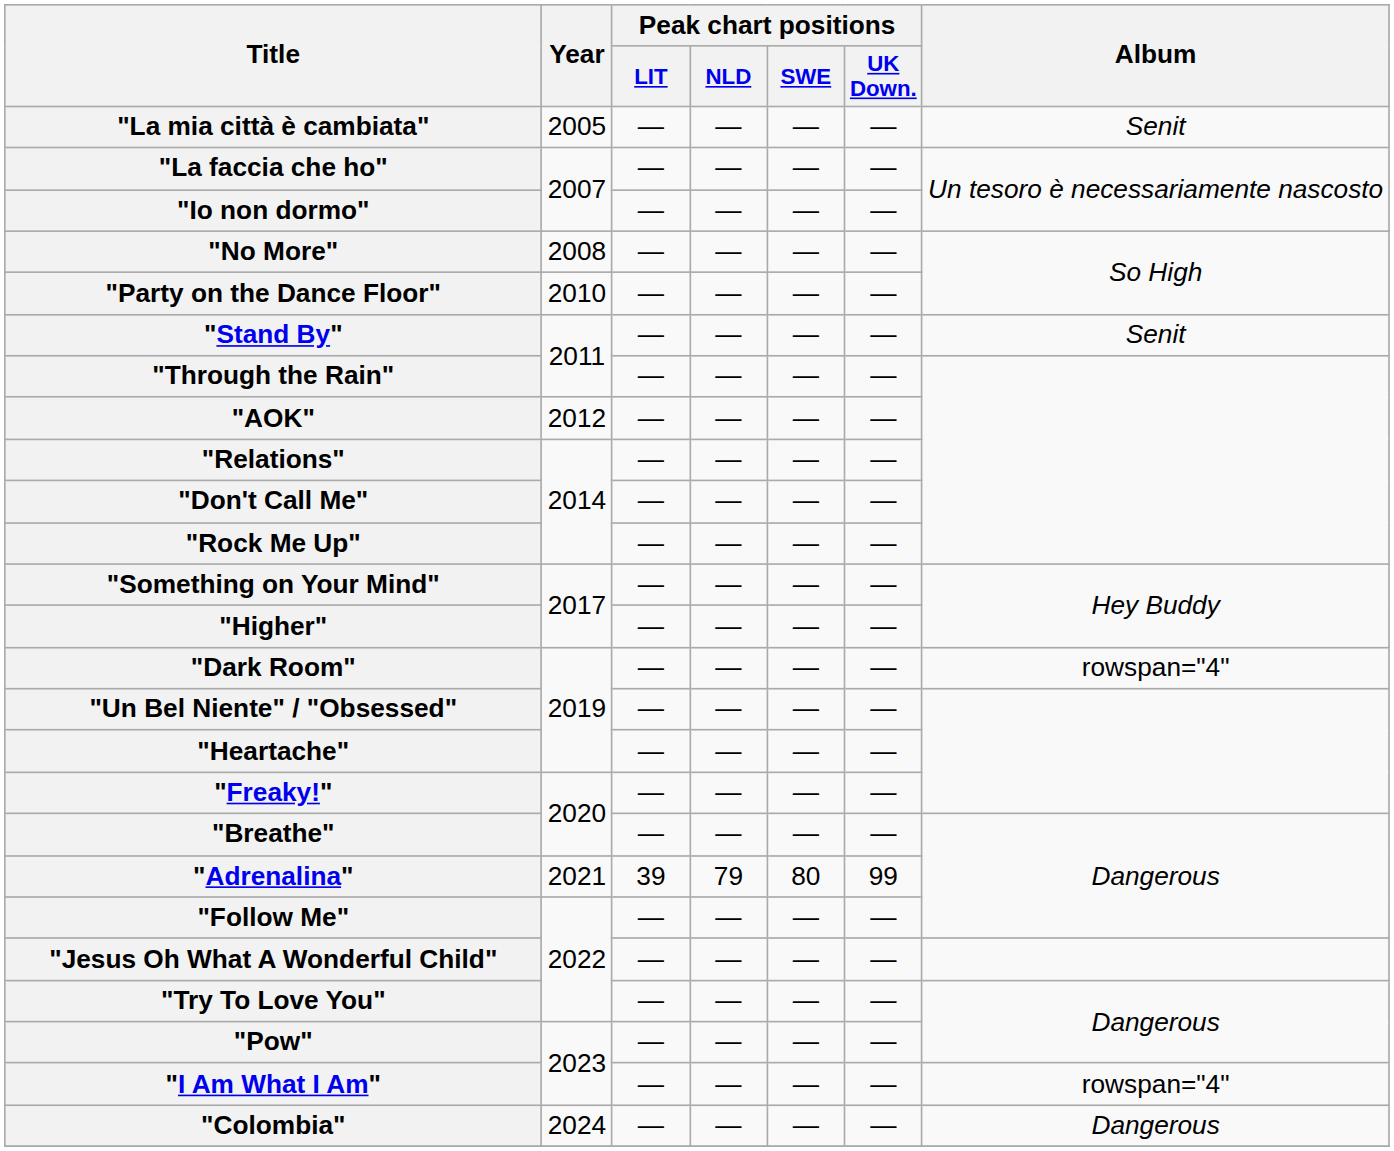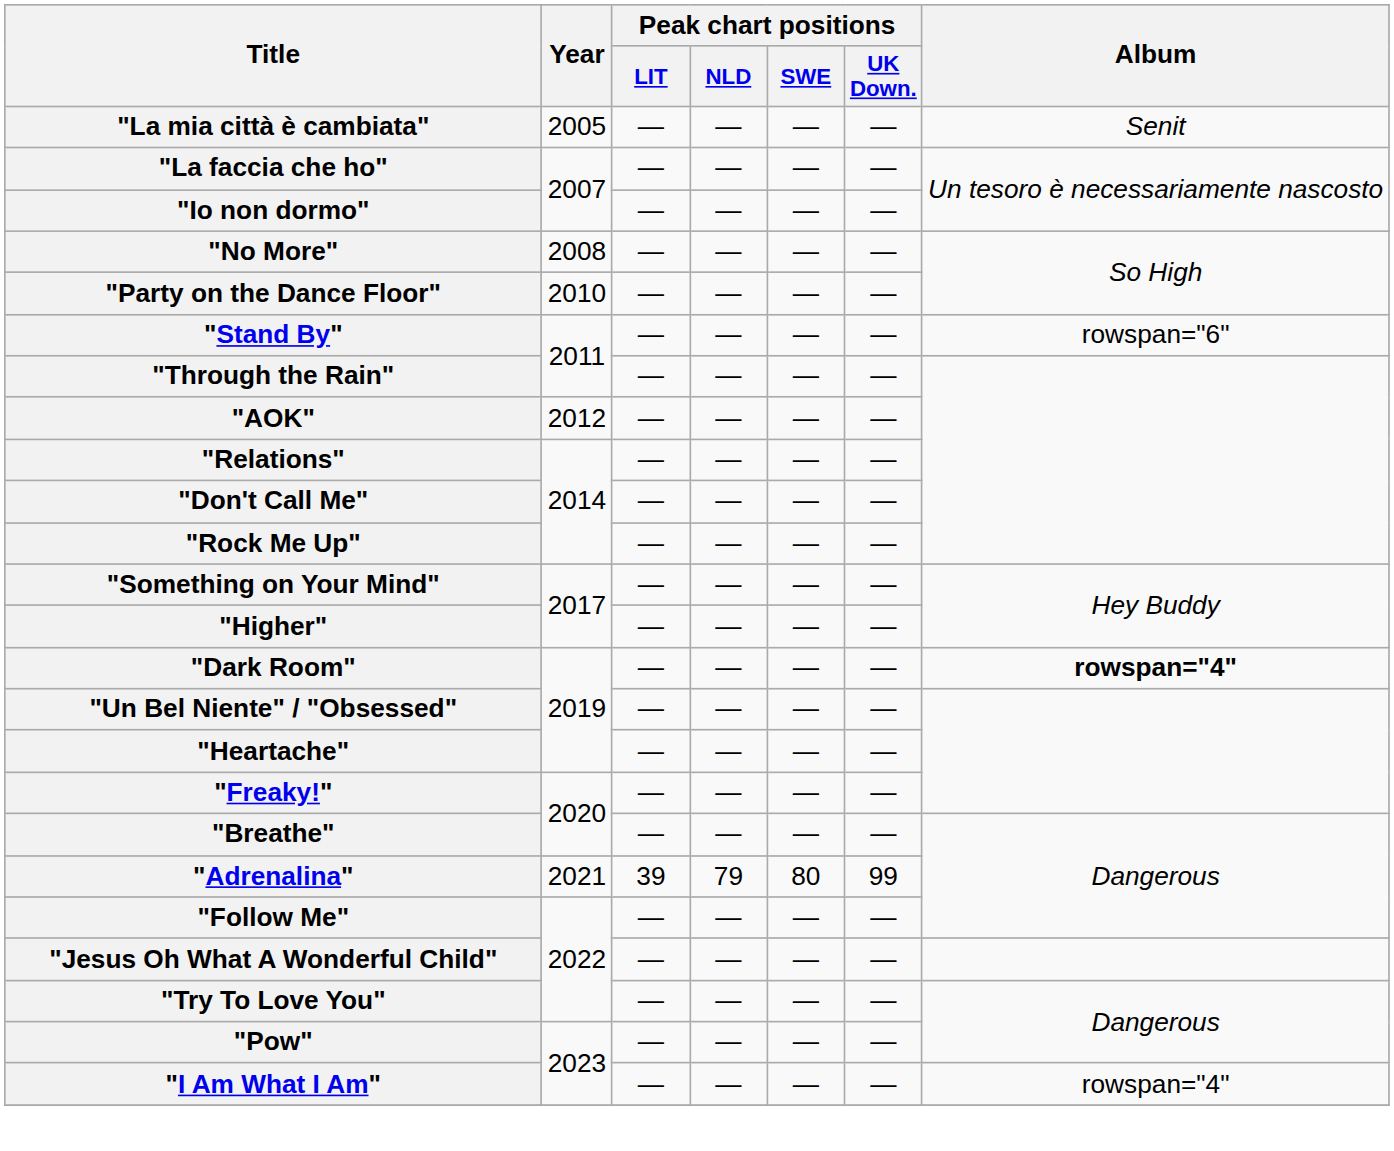(1156, 334) Senit -> (1156, 334) rowspan="6"
(1156, 667) normal -> (1156, 667) bold
- row: (273, 1125)
